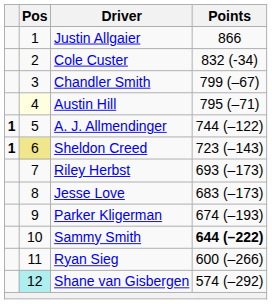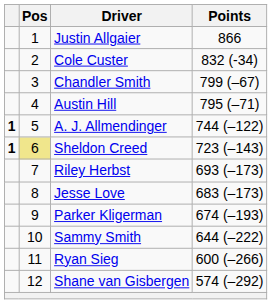(35, 104) lightyellow background -> (35, 104) no background
(230, 237) bold -> (230, 237) normal
(35, 281) paleturquoise background -> (35, 281) no background
